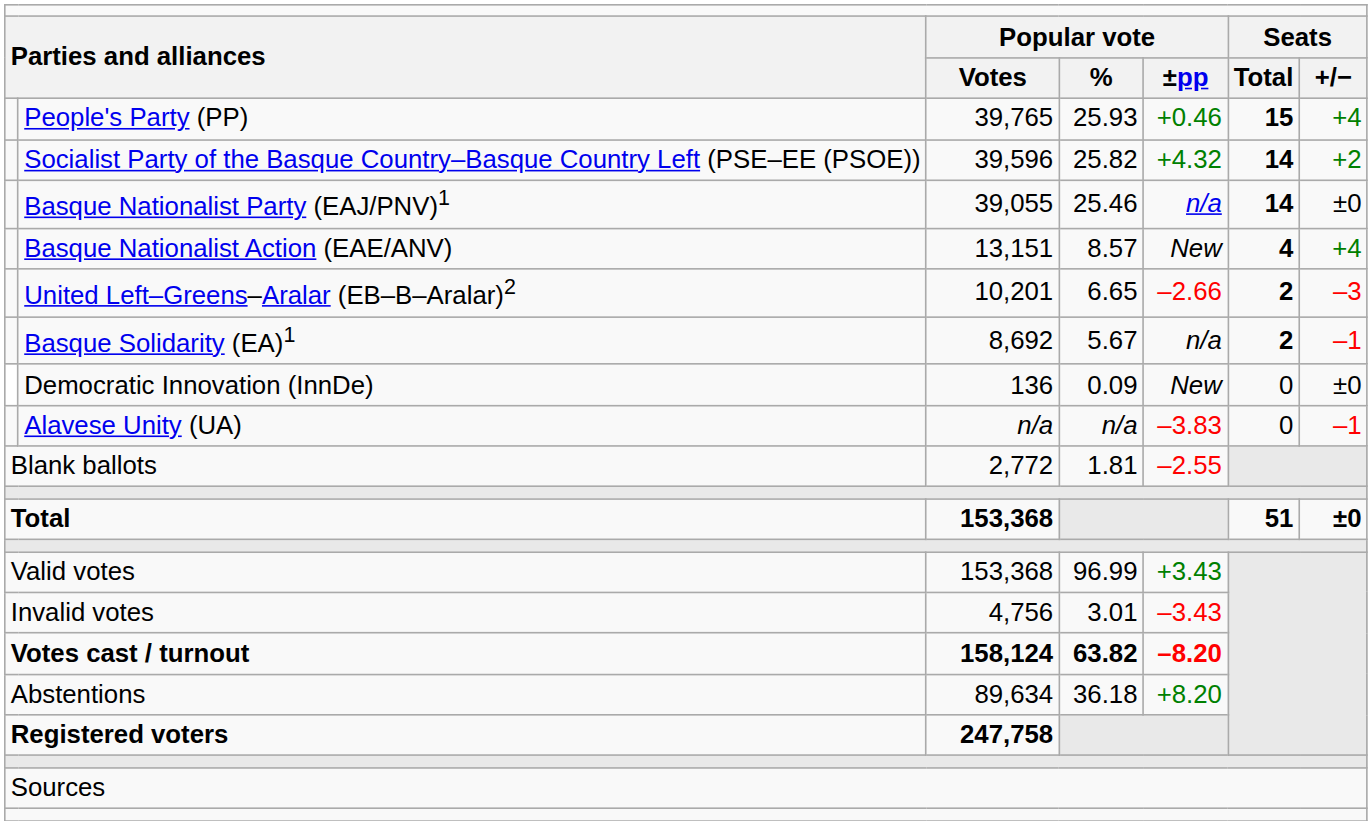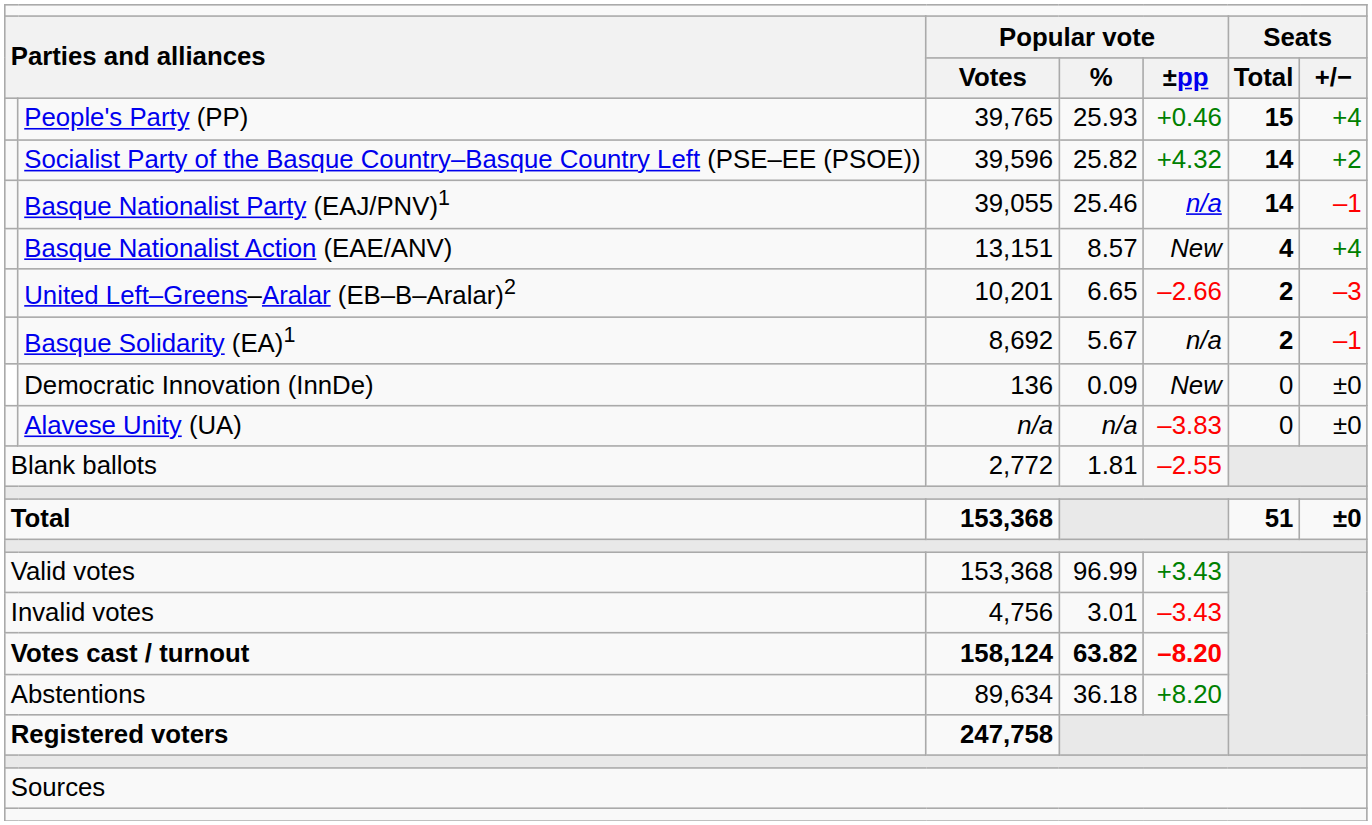(1347, 203) ±0 -> (1347, 203) –1
(1347, 425) –1 -> (1347, 425) ±0
